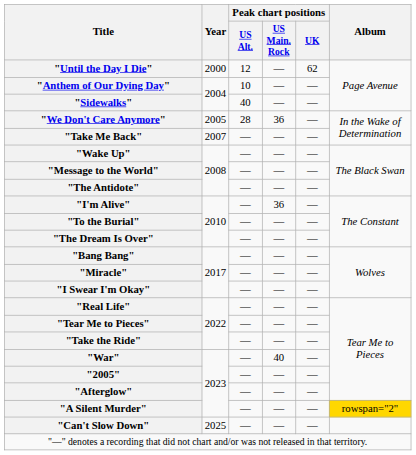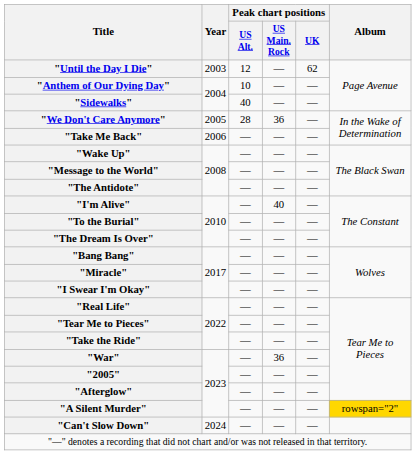(215, 68) 2000 -> (215, 68) 2003
(215, 136) 2007 -> (215, 136) 2006
(279, 204) 36 -> (279, 204) 40
(279, 357) 40 -> (279, 357) 36
(215, 425) 2025 -> (215, 425) 2024
